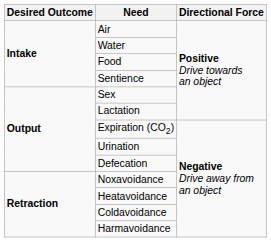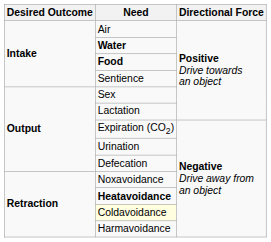(111, 45) normal -> (112, 45) bold
(109, 62) normal -> (110, 62) bold
(132, 196) normal -> (134, 196) bold
(132, 212) no background -> (132, 212) lightyellow background
